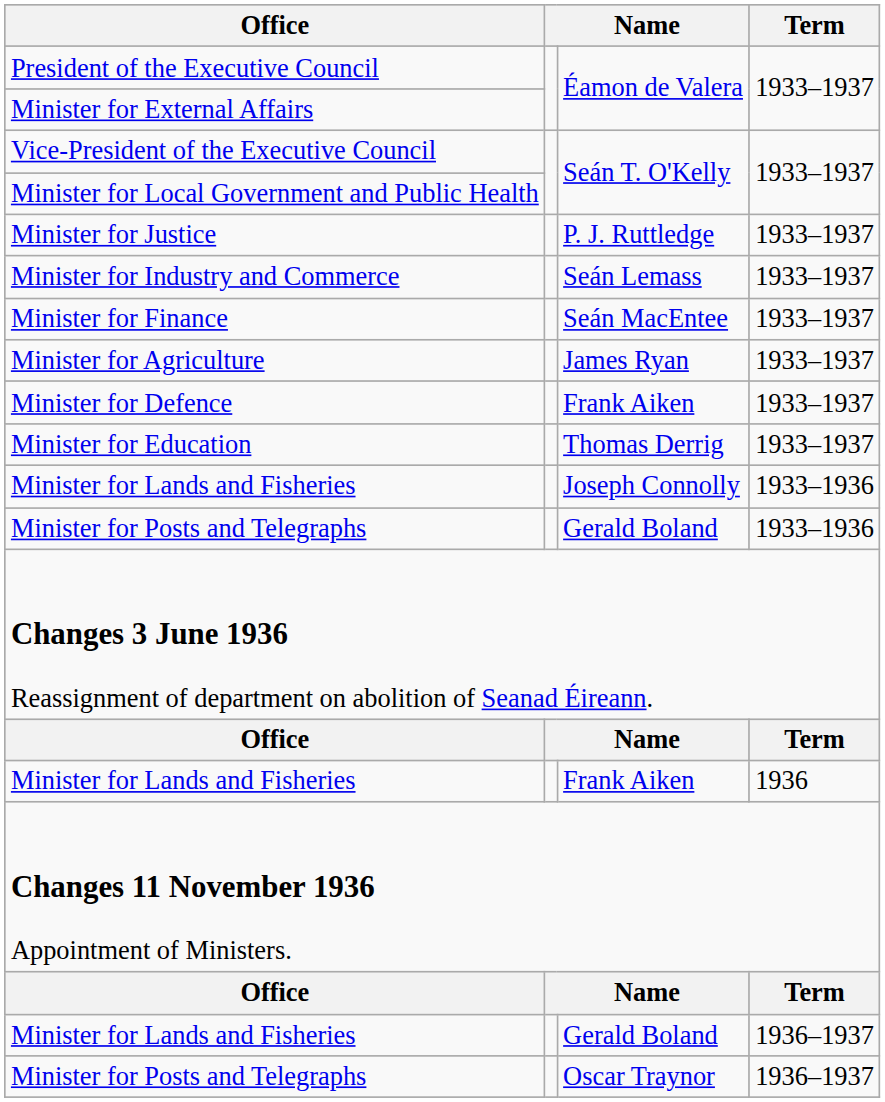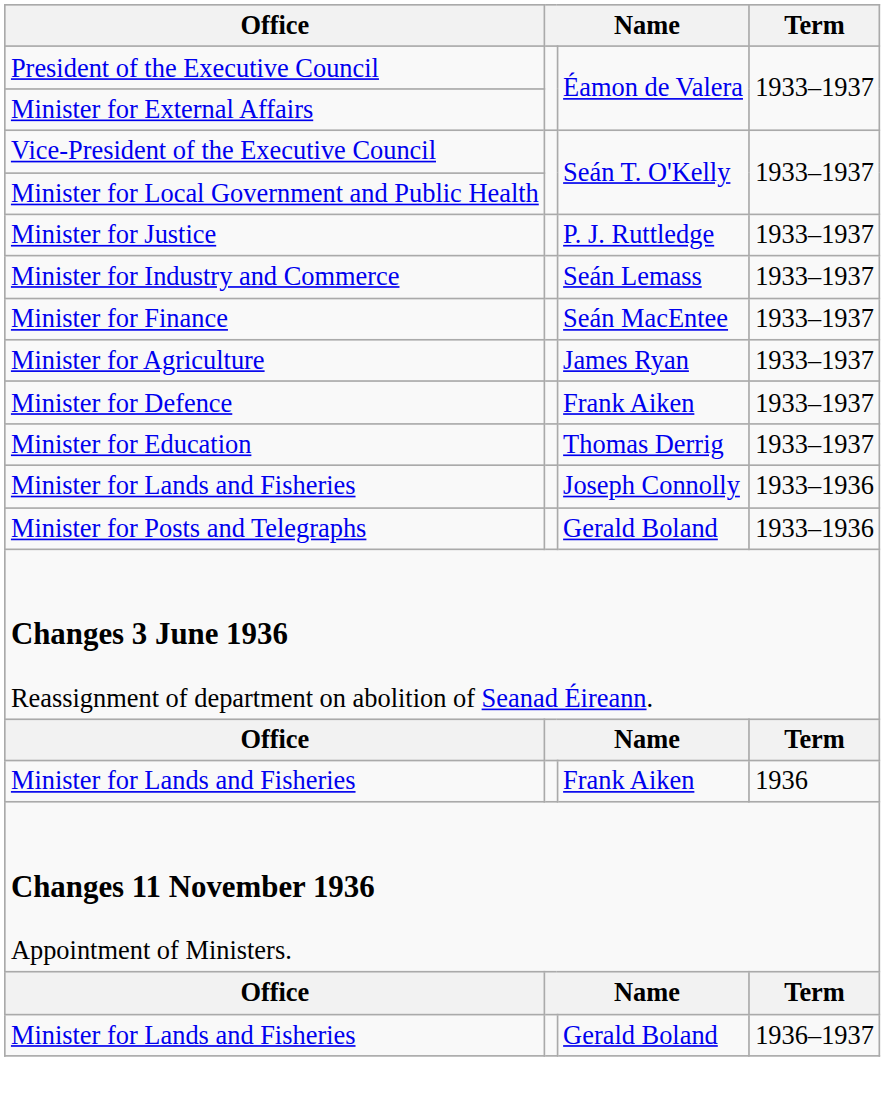- row: (189, 1076)
